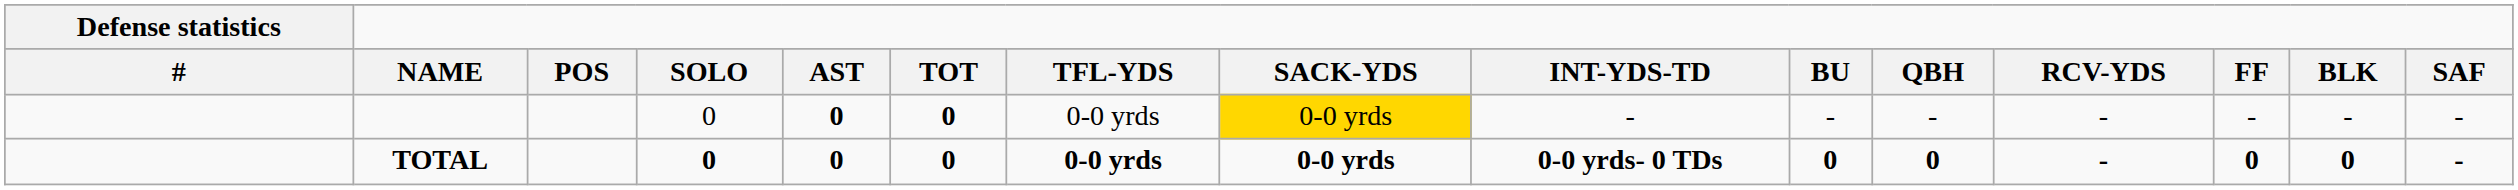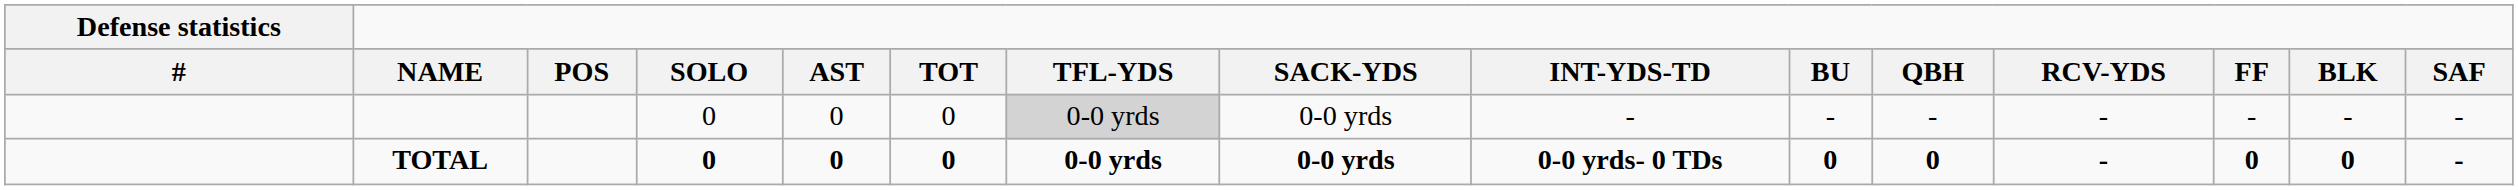(837, 116) bold -> (837, 116) normal
(949, 116) bold -> (949, 116) normal
(1113, 116) no background -> (1113, 116) lightgrey background
(1346, 116) gold background -> (1346, 116) no background
